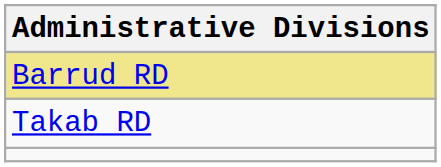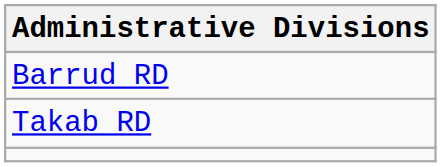(90, 76) khaki background -> (90, 76) no background
